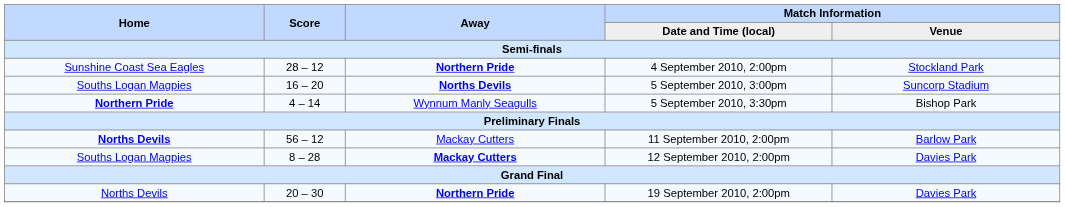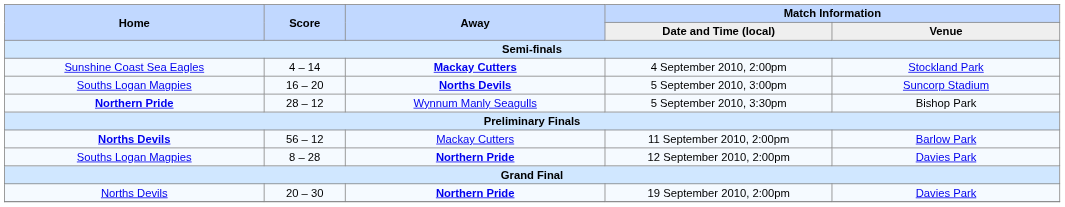(305, 67) 28 – 12 -> (305, 67) 4 – 14
(475, 67) Northern Pride -> (475, 67) Mackay Cutters
(305, 103) 4 – 14 -> (305, 103) 28 – 12
(475, 157) Mackay Cutters -> (475, 157) Northern Pride
